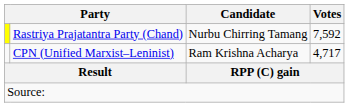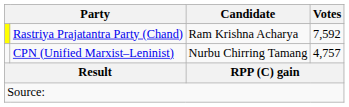(248, 33) Nurbu Chirring Tamang -> (243, 33) Ram Krishna Acharya
(243, 53) Ram Krishna Acharya -> (248, 53) Nurbu Chirring Tamang
(327, 53) 4,717 -> (327, 53) 4,757
